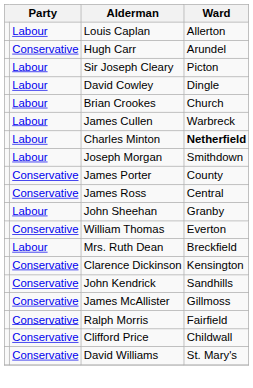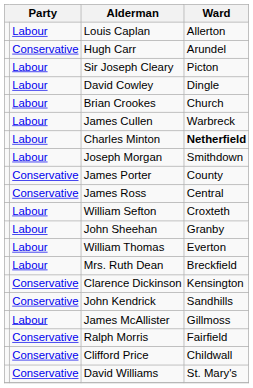+ row: (120, 211)
(45, 229) Conservative -> (30, 247) Labour
(45, 301) Conservative -> (30, 319) Labour
